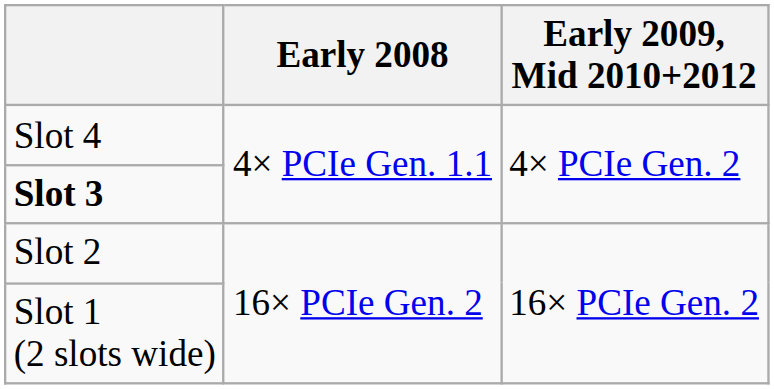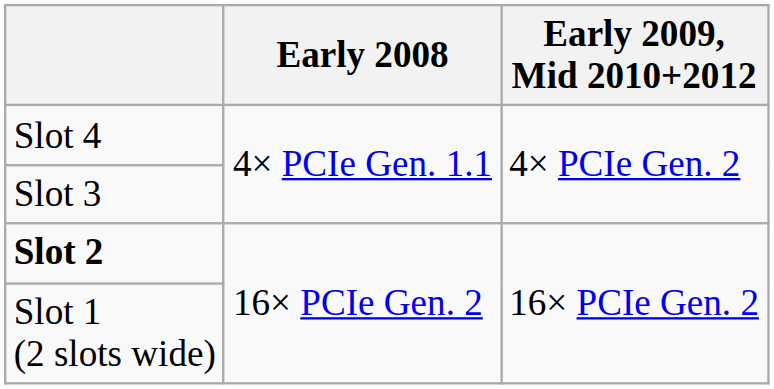(59, 193) bold -> (58, 193) normal
(58, 252) normal -> (59, 252) bold
